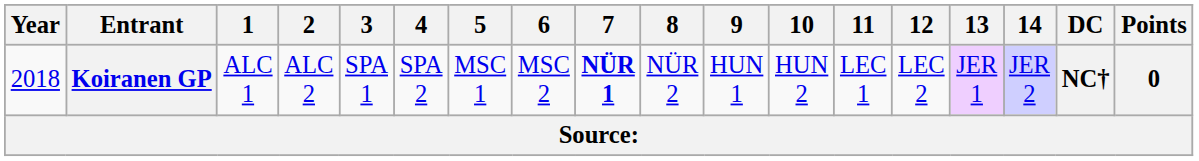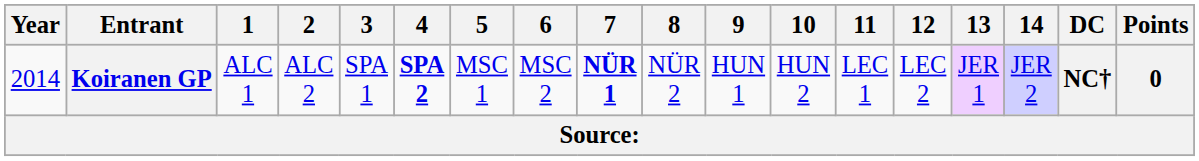(35, 79) 2018 -> (35, 79) 2014
(421, 79) normal -> (422, 79) bold
